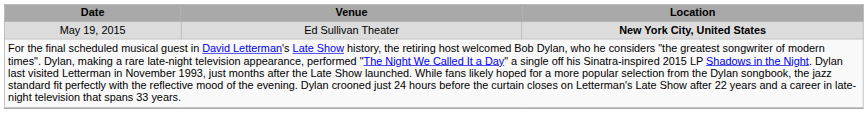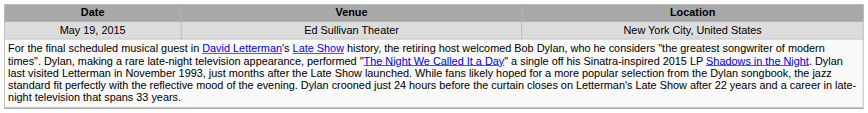(693, 30) bold -> (693, 30) normal
